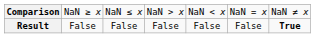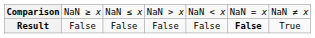(248, 26) normal -> (248, 26) bold
(290, 26) bold -> (290, 26) normal
